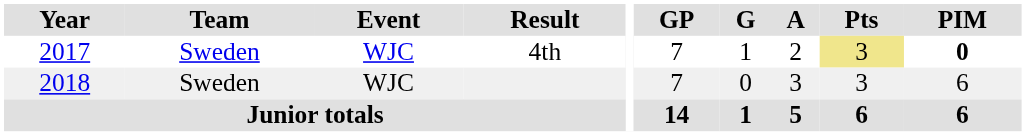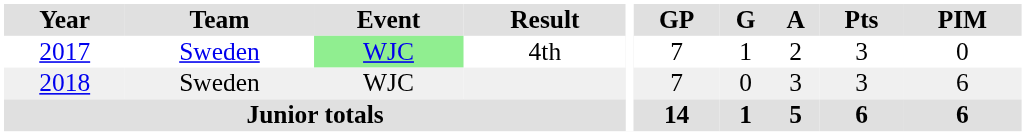(389, 51) no background -> (389, 51) lightgreen background
(862, 51) khaki background -> (862, 51) no background
(962, 51) bold -> (962, 51) normal
